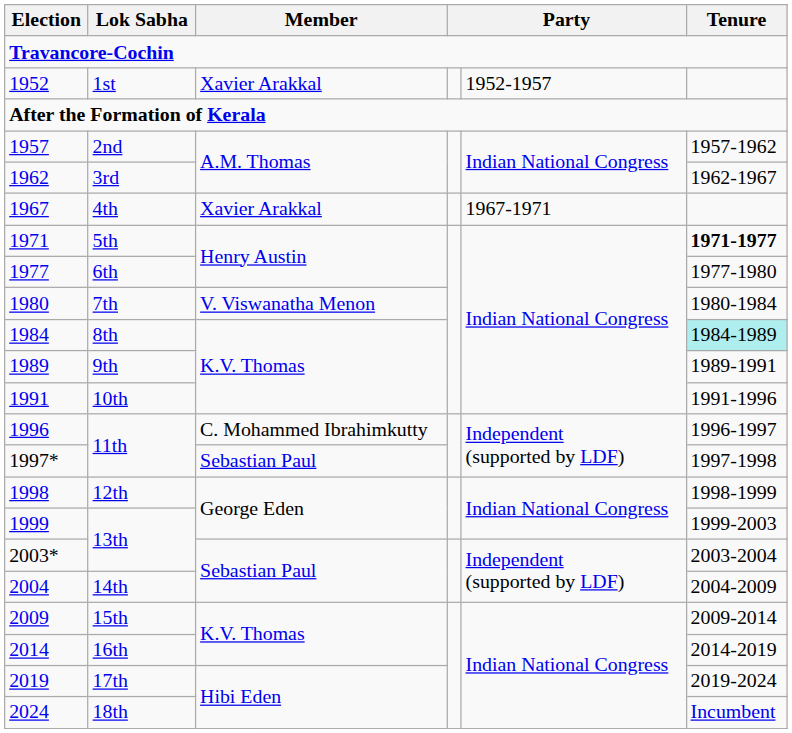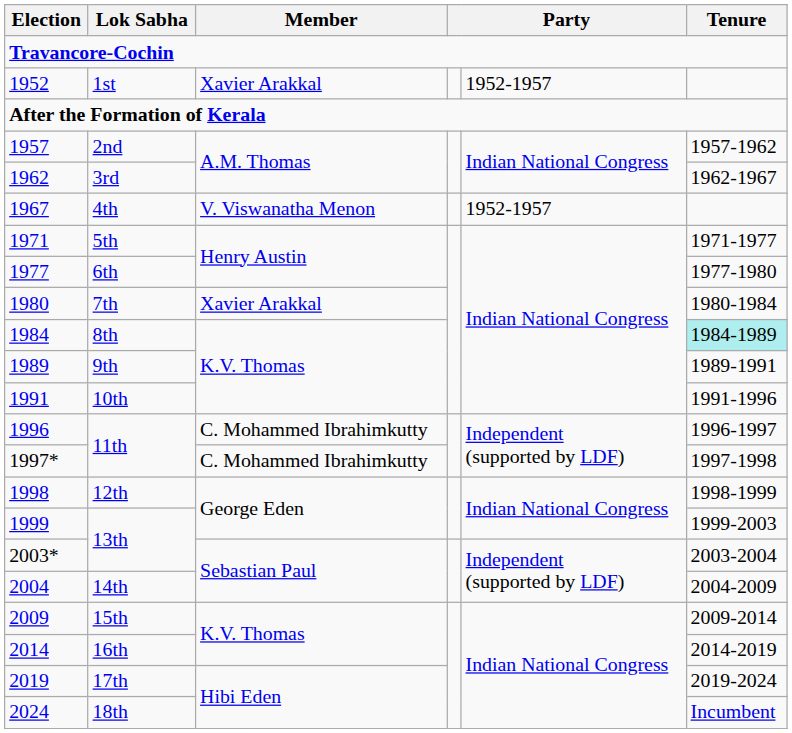(261, 209) Xavier Arakkal -> (288, 209) V. Viswanatha Menon
(509, 209) 1967-1971 -> (509, 209) 1952-1957
(734, 240) bold -> (734, 240) normal
(288, 303) V. Viswanatha Menon -> (261, 303) Xavier Arakkal
(258, 460) Sebastian Paul -> (314, 460) C. Mohammed Ibrahimkutty
